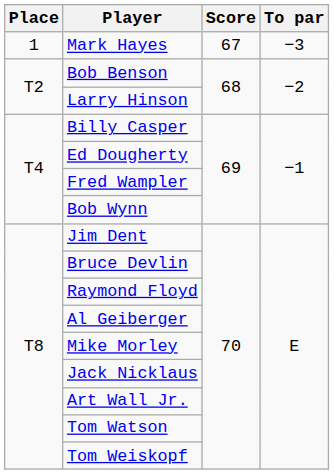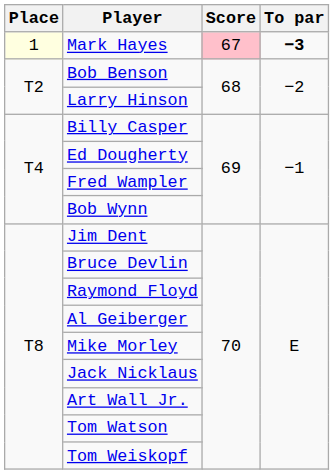(34, 46) no background -> (34, 46) lightyellow background
(231, 46) no background -> (231, 46) pink background
(294, 46) normal -> (294, 46) bold
